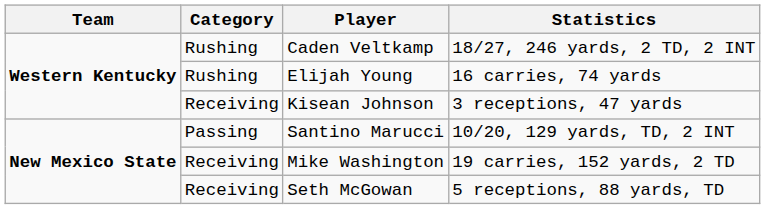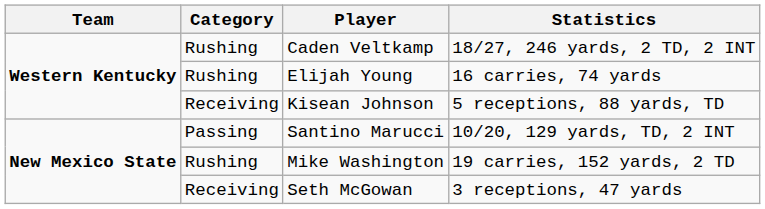(567, 104) 3 receptions, 47 yards -> (588, 104) 5 receptions, 88 yards, TD
(232, 161) Receiving -> (221, 161) Rushing
(588, 190) 5 receptions, 88 yards, TD -> (567, 190) 3 receptions, 47 yards
